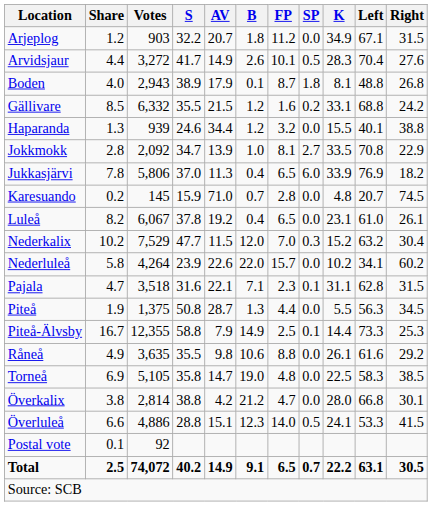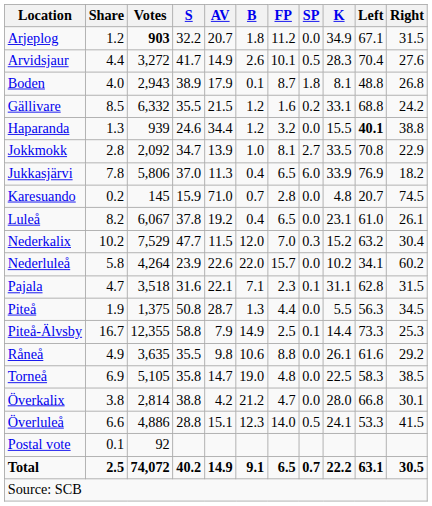(159, 38) normal -> (159, 38) bold
(371, 128) normal -> (371, 128) bold
